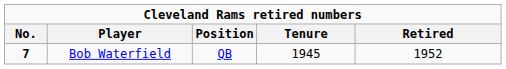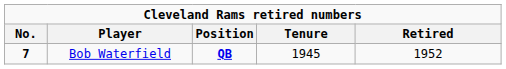(225, 54) normal -> (225, 54) bold
